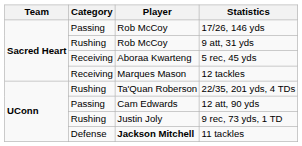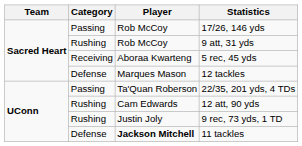(92, 73) Receiving -> (89, 73) Defense
(88, 88) Rushing -> (88, 88) Passing
(88, 104) Passing -> (88, 104) Rushing
